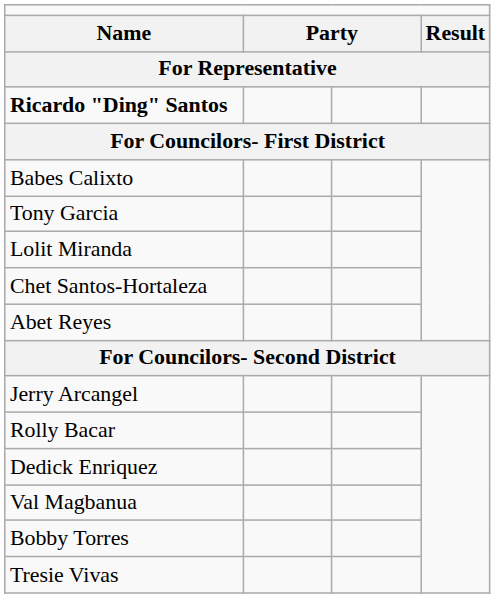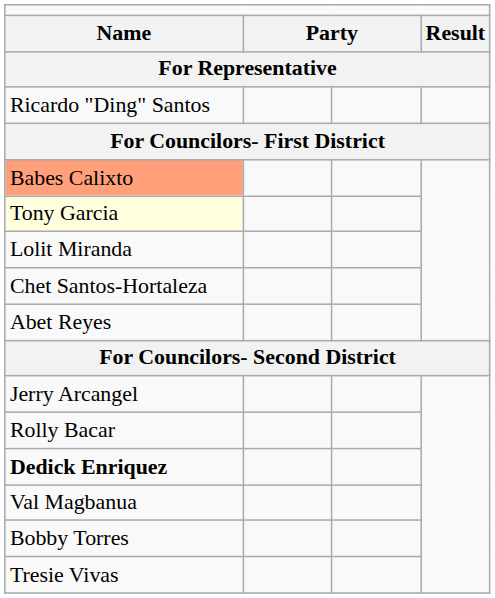(119, 105) bold -> (110, 105) normal
(72, 177) no background -> (72, 177) lightsalmon background
(64, 213) no background -> (64, 213) lightyellow background
(84, 466) normal -> (89, 466) bold
